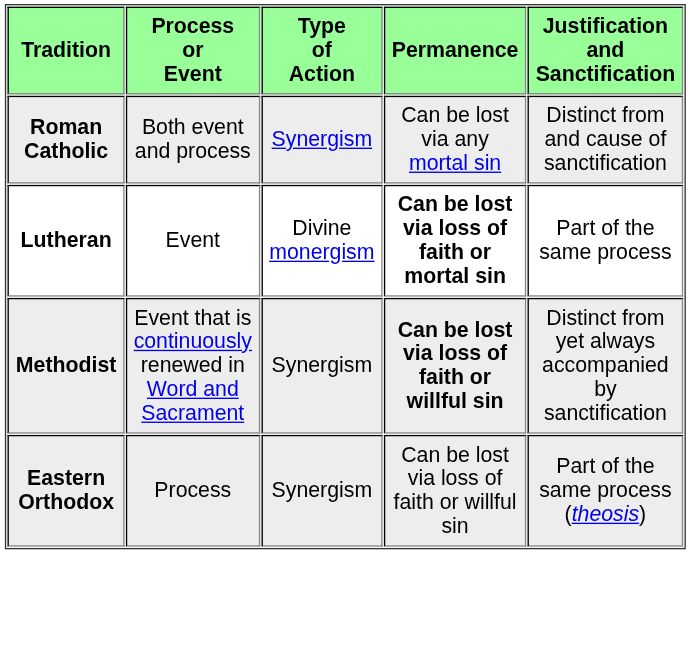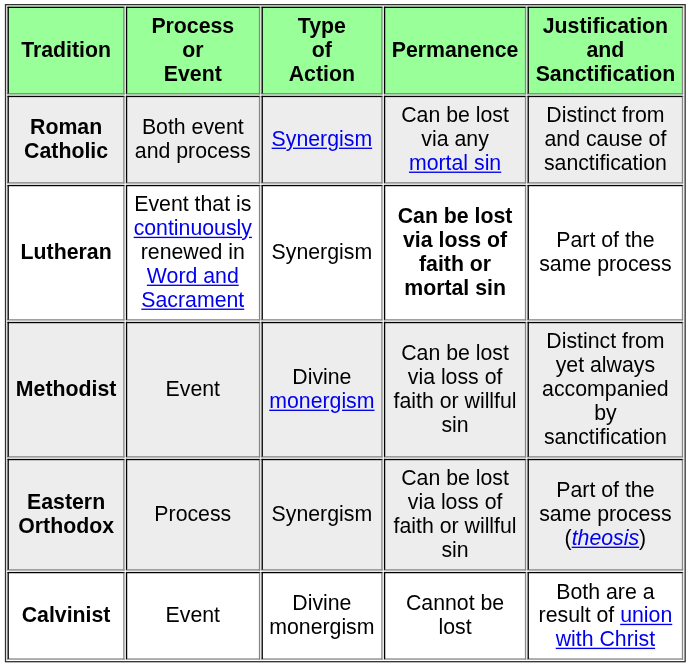(193, 240) Event -> (193, 252) Event that is continuously renewed in Word and Sacrament
(322, 240) Divine monergism -> (322, 252) Synergism
(193, 365) Event that is continuously renewed in Word and Sacrament -> (193, 389) Event
(322, 365) Synergism -> (322, 389) Divine monergism
(455, 365) bold -> (455, 389) normal
+ row: (66, 615)
